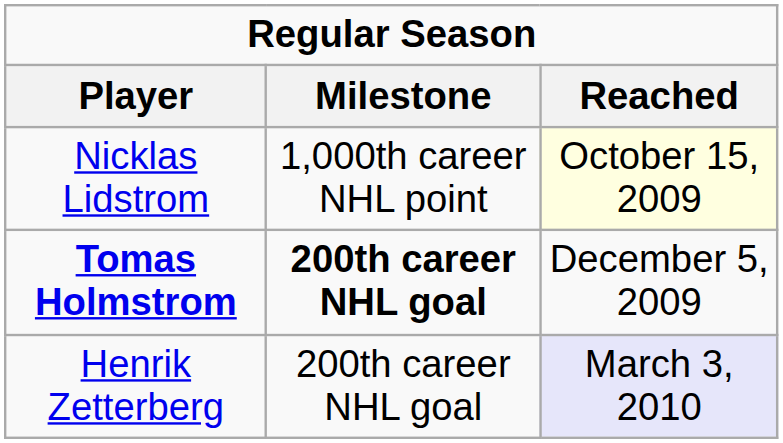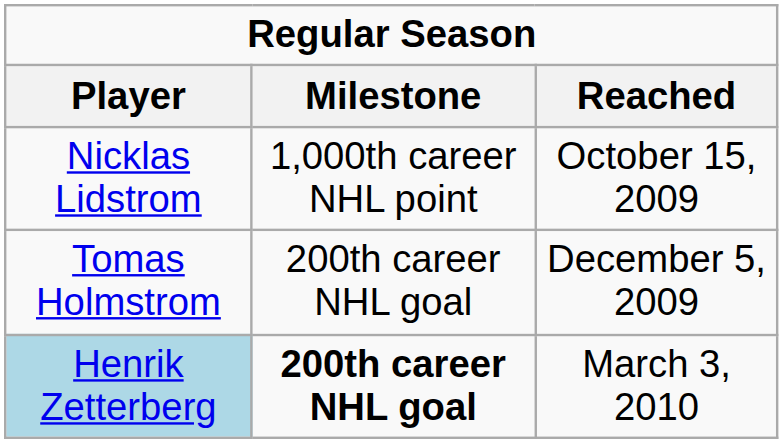(659, 177) lightyellow background -> (657, 177) no background
(136, 281) bold -> (128, 281) normal
(403, 281) bold -> (393, 281) normal
(136, 384) no background -> (128, 384) lightblue background
(403, 384) normal -> (393, 384) bold
(659, 384) lavender background -> (657, 384) no background
